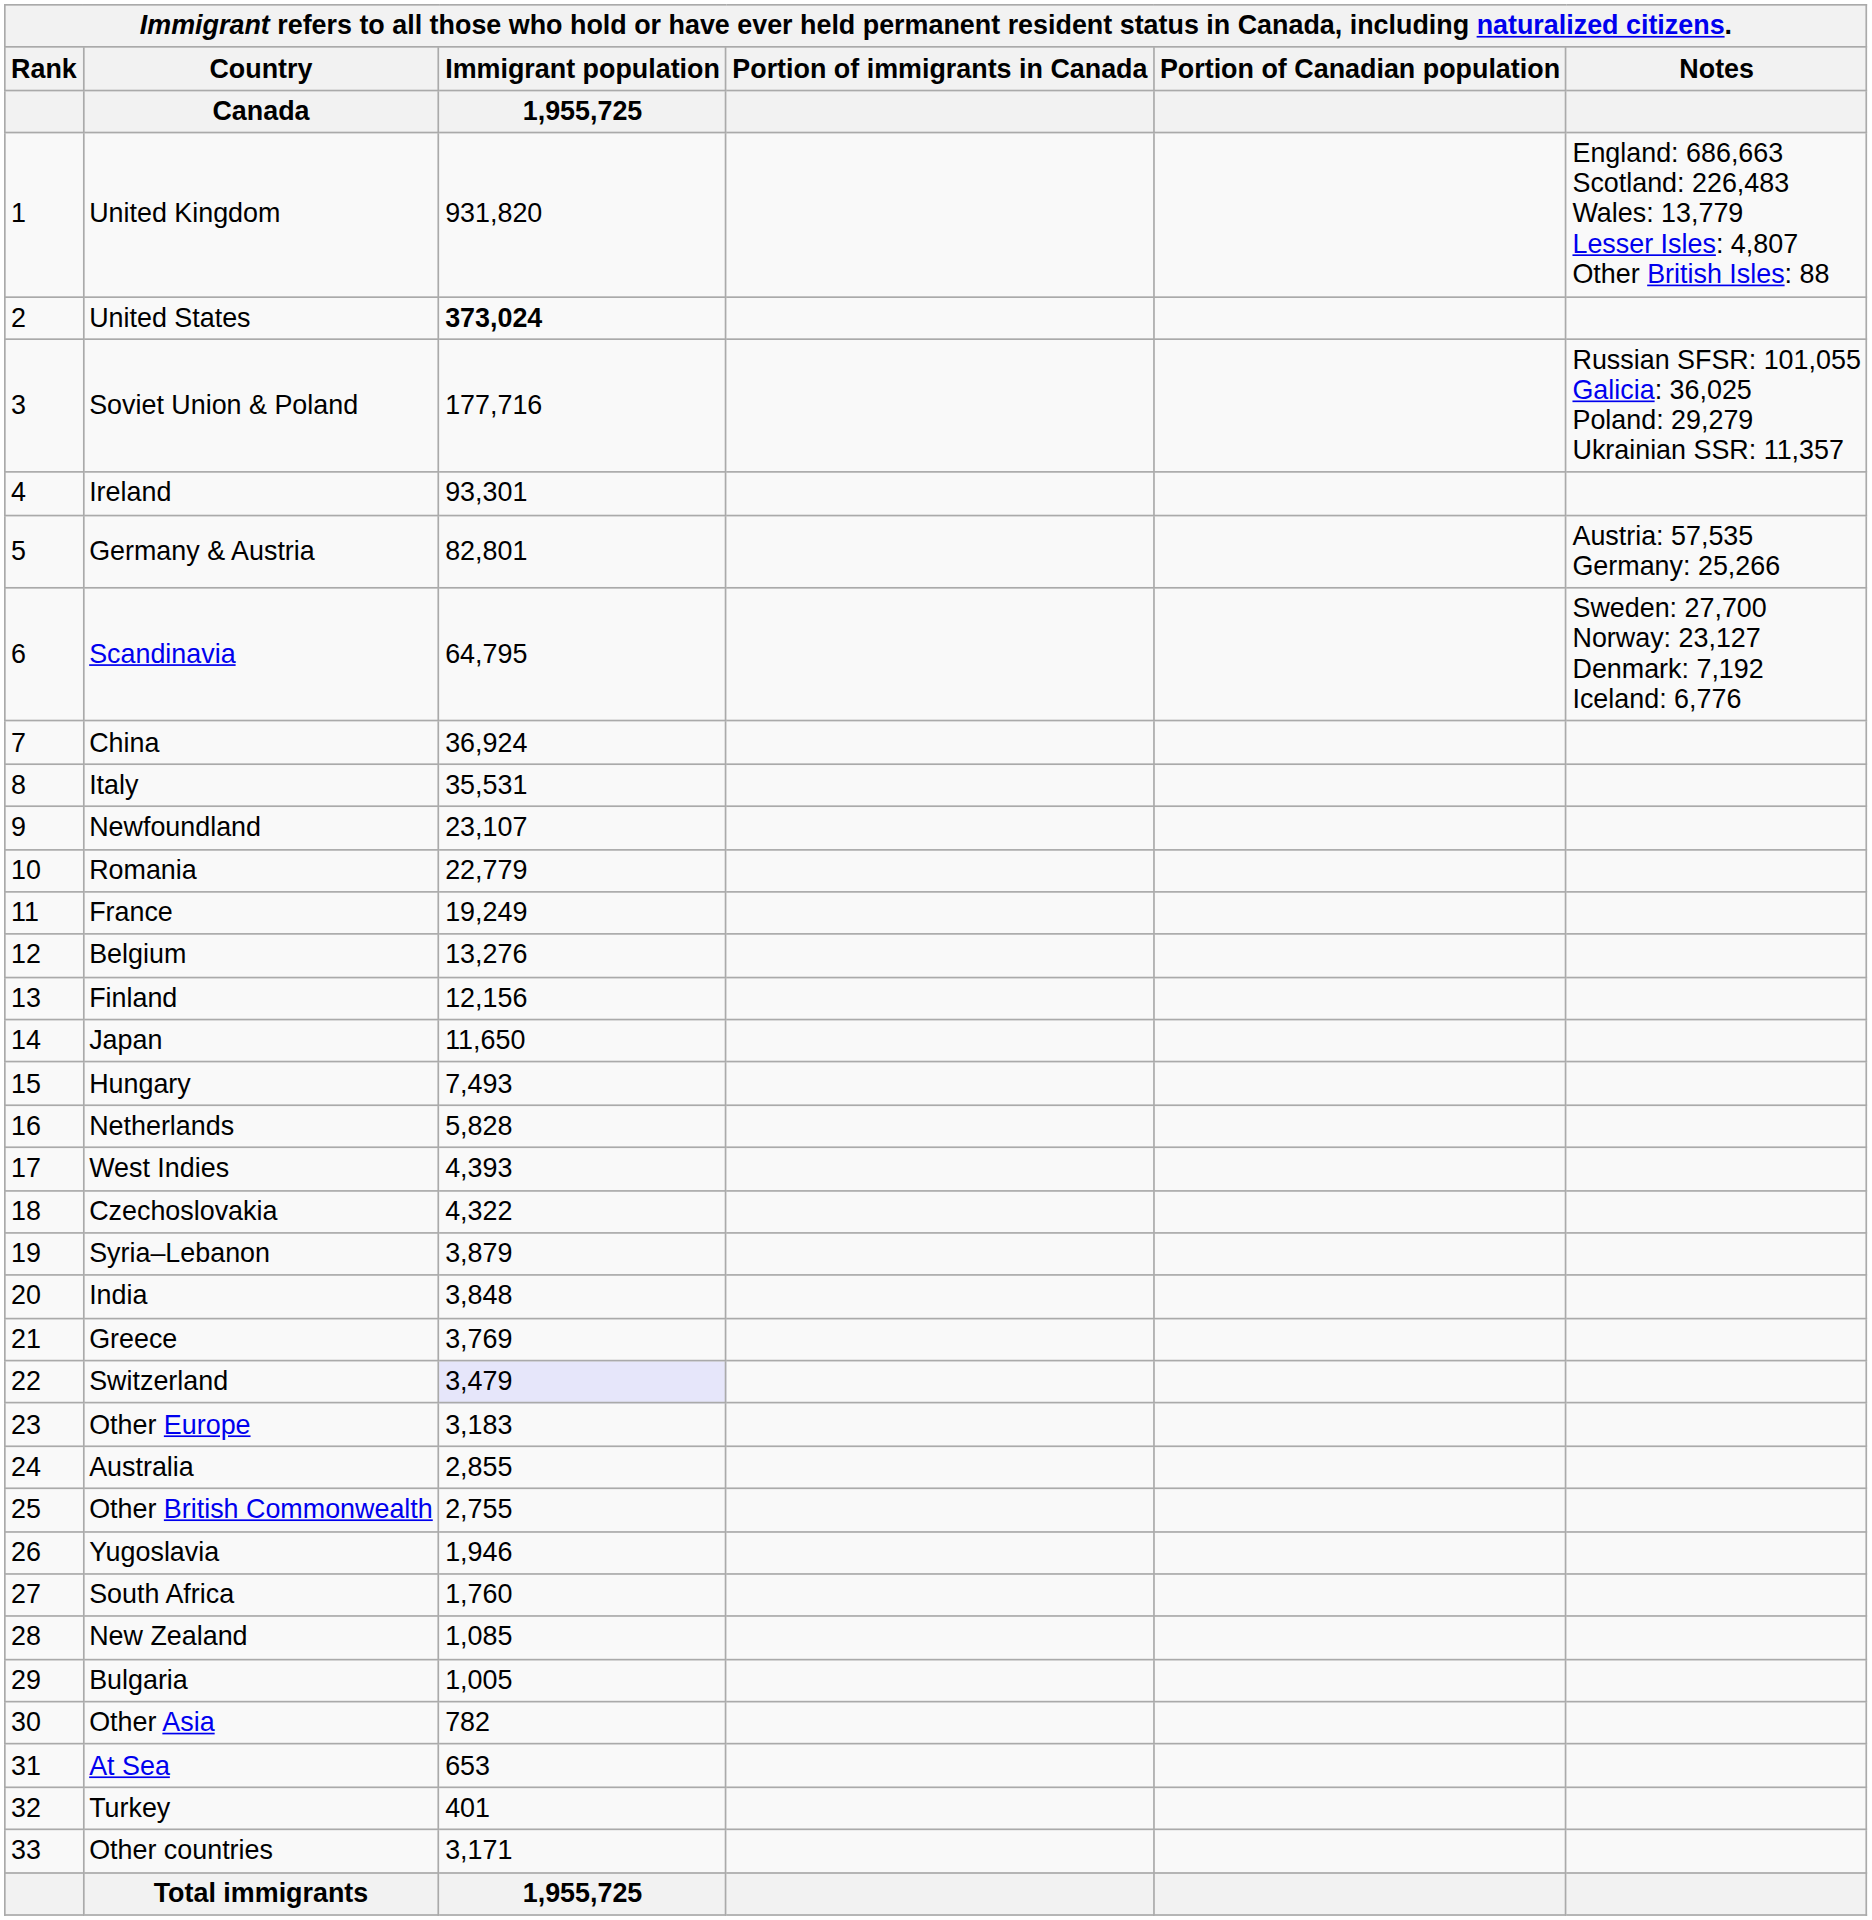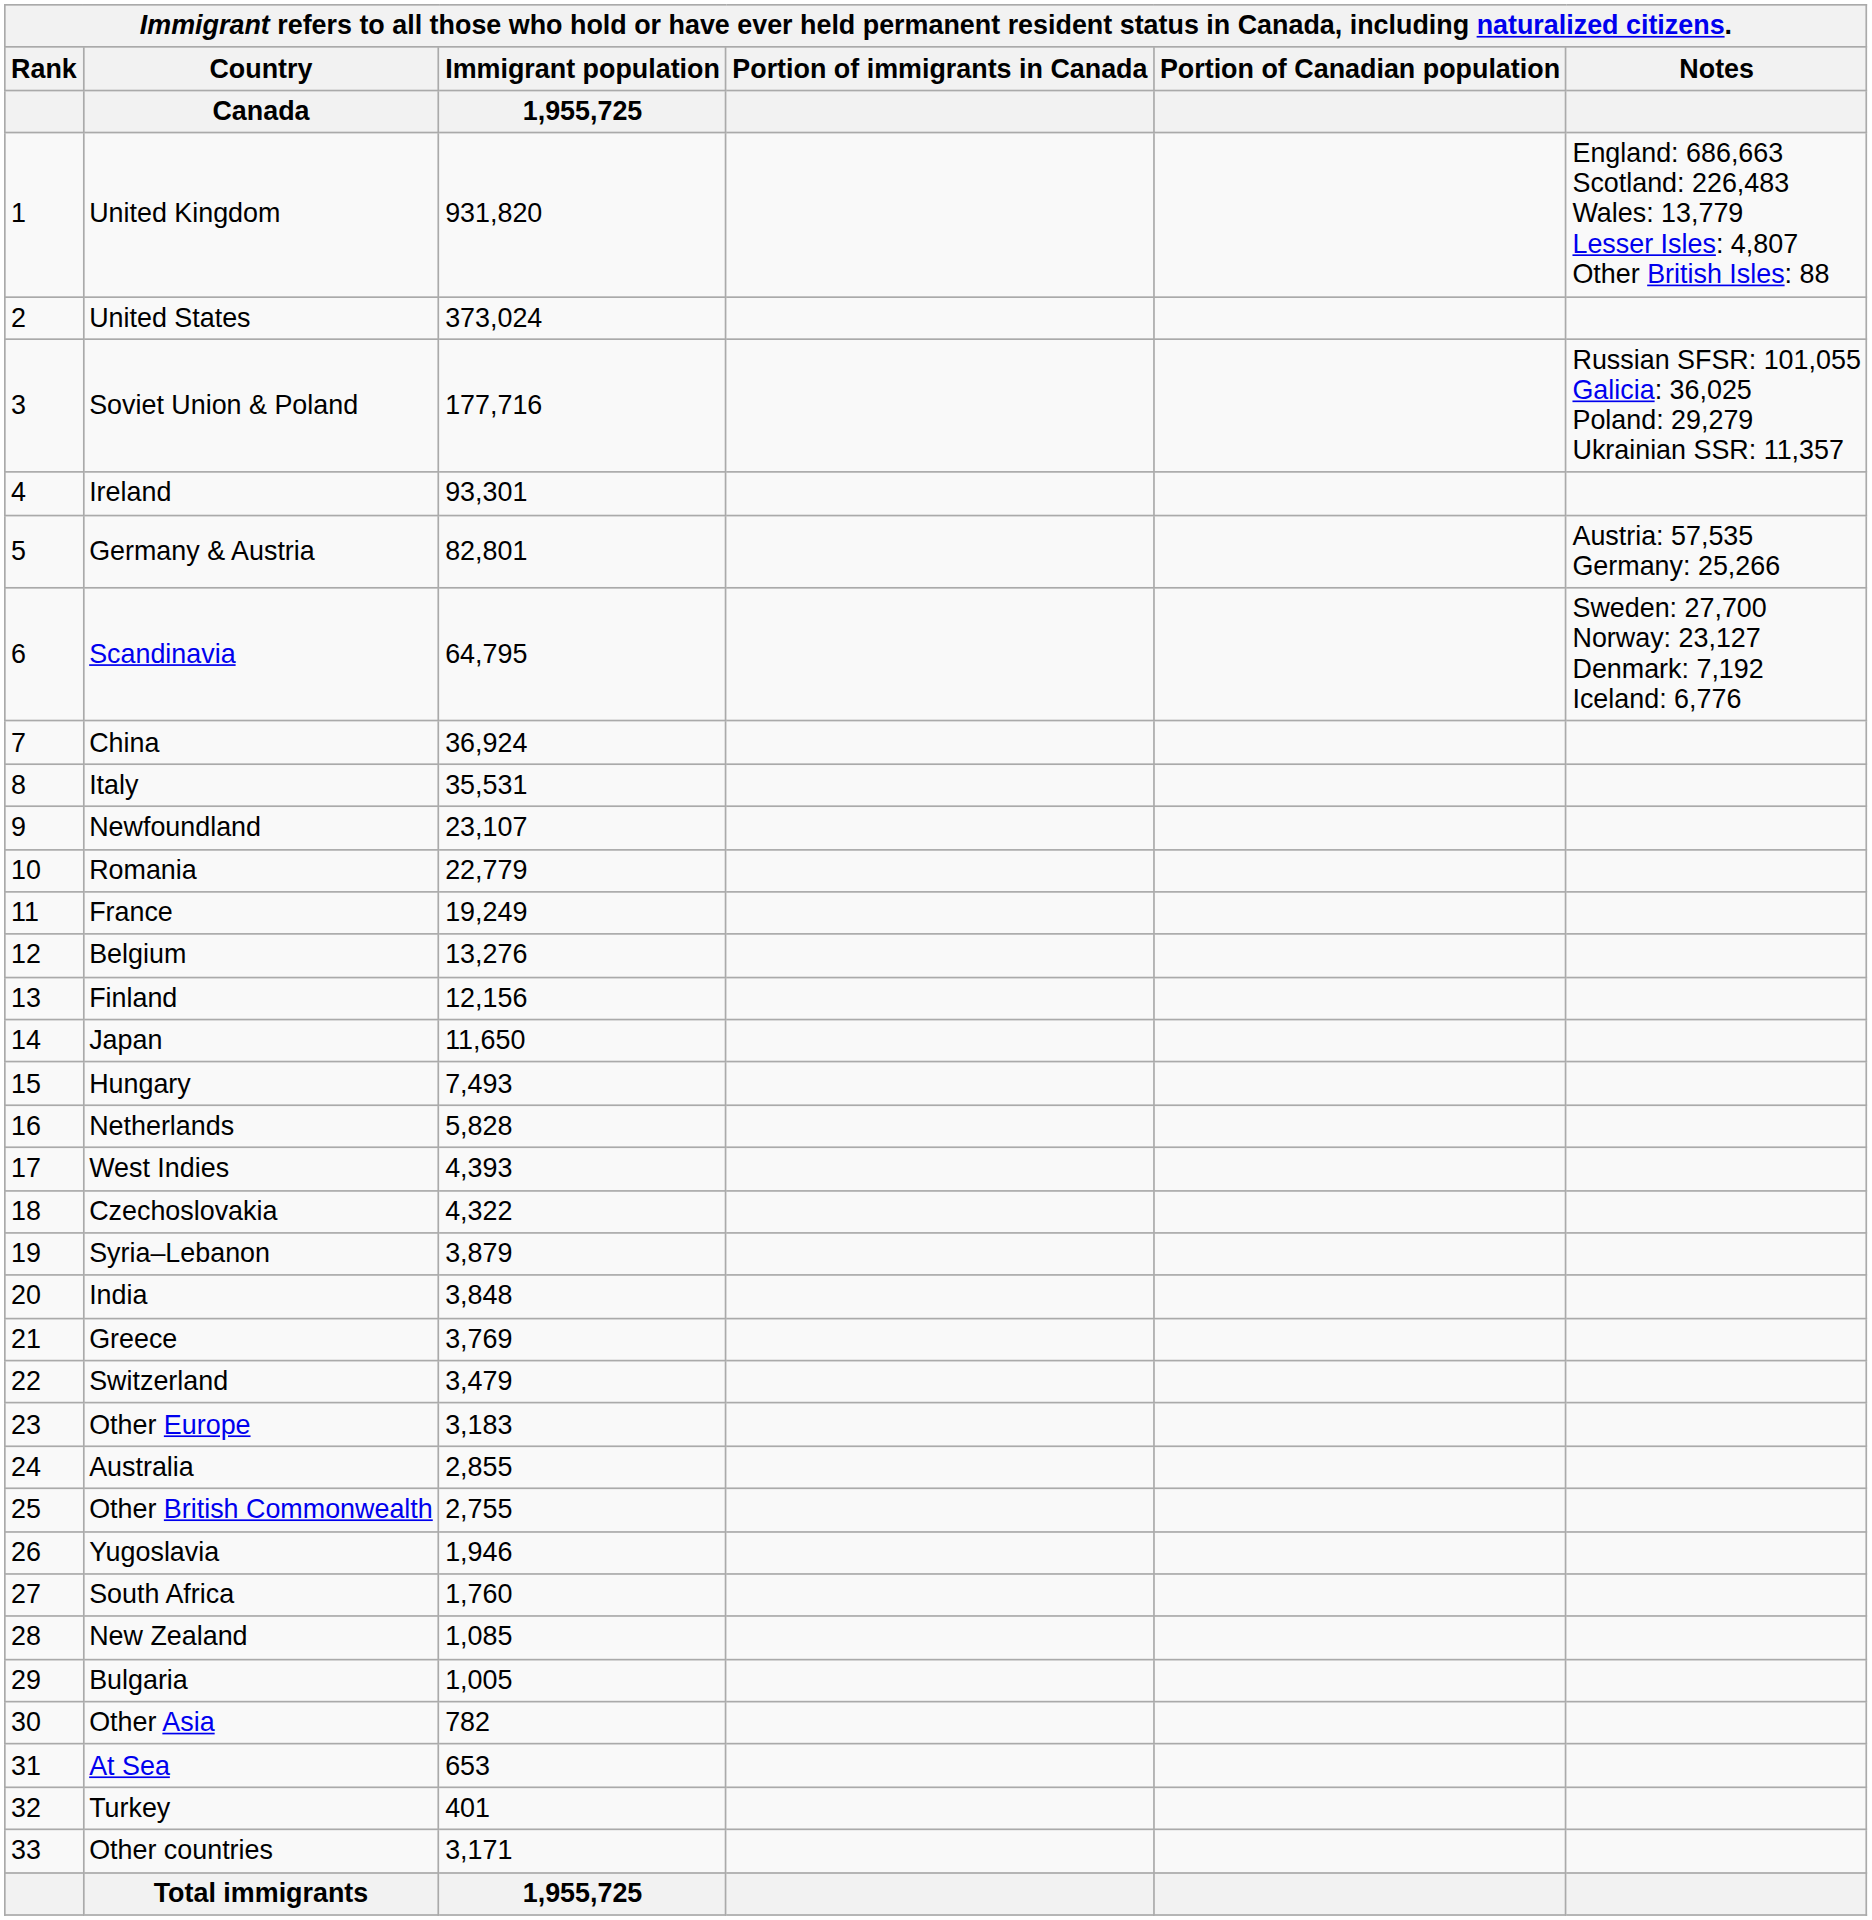(494, 317) bold -> (494, 317) normal
(479, 1381) lavender background -> (479, 1381) no background
